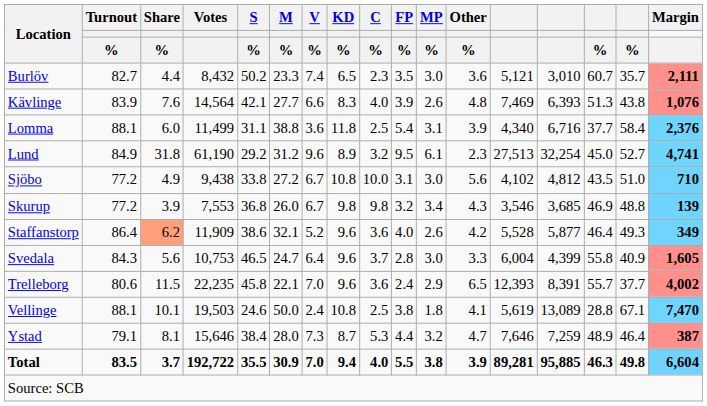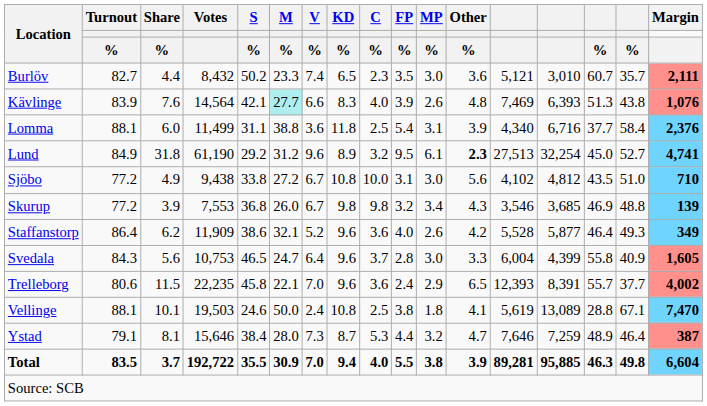(286, 102) no background -> (286, 102) paleturquoise background
(478, 154) normal -> (478, 154) bold
(171, 232) lightsalmon background -> (171, 232) no background
